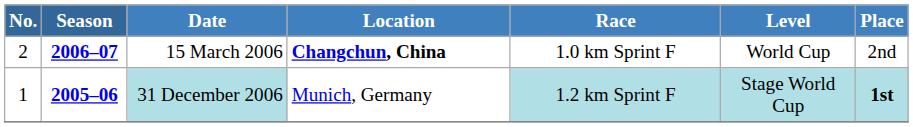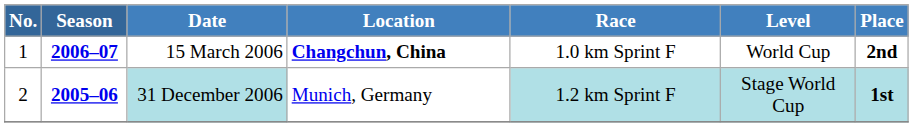(23, 52) 2 -> (23, 52) 1
(882, 52) normal -> (882, 52) bold
(23, 94) 1 -> (23, 94) 2
